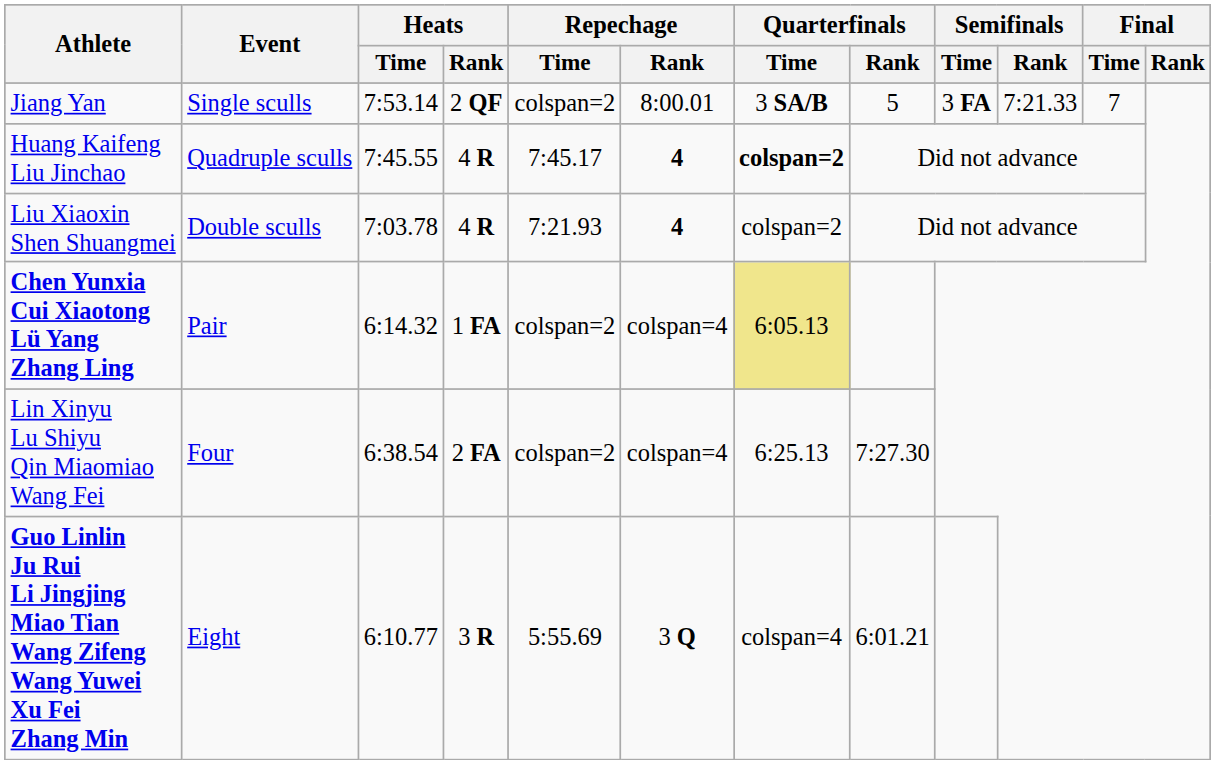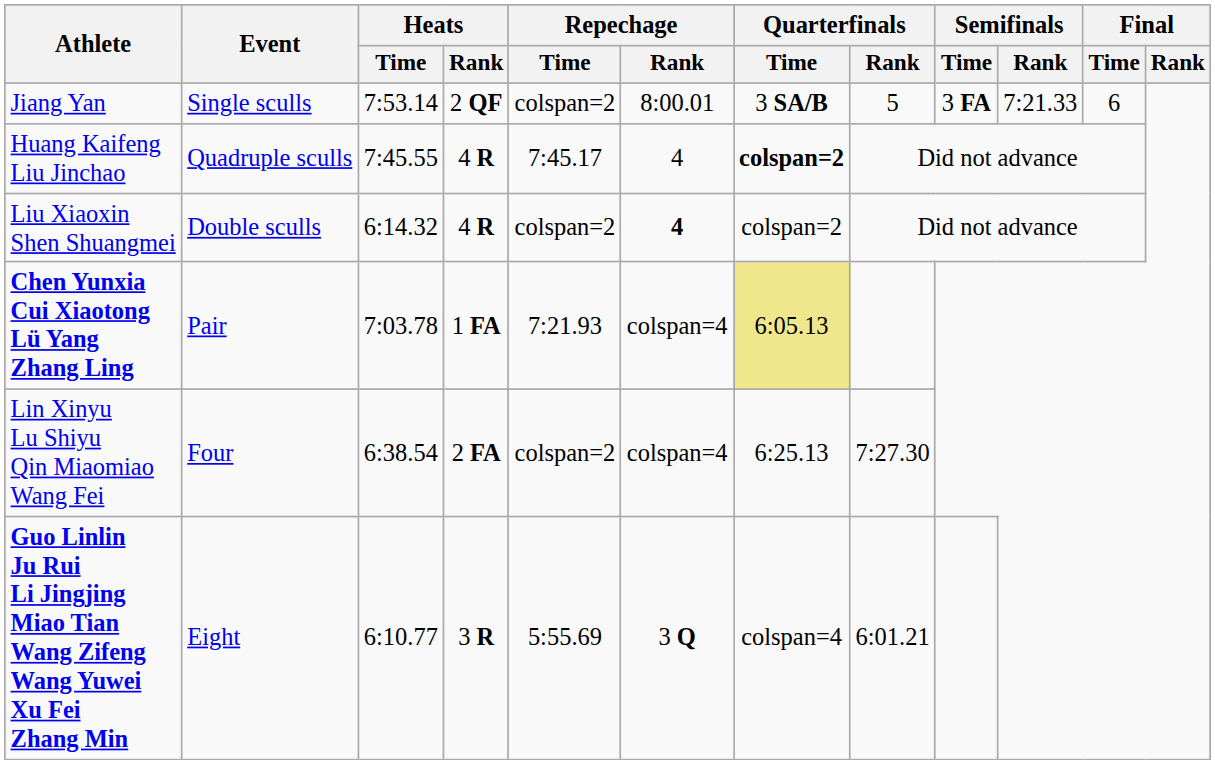(1114, 103) 7 -> (1114, 103) 6
(677, 158) bold -> (677, 158) normal
(401, 227) 7:03.78 -> (401, 227) 6:14.32
(565, 227) 7:21.93 -> (565, 227) colspan=2
(401, 325) 6:14.32 -> (401, 325) 7:03.78
(565, 325) colspan=2 -> (565, 325) 7:21.93
